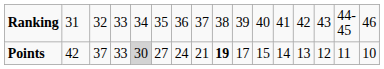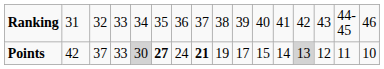(161, 53) normal -> (161, 53) bold
(202, 53) normal -> (202, 53) bold
(222, 53) bold -> (222, 53) normal
(304, 53) no background -> (304, 53) lightgrey background
